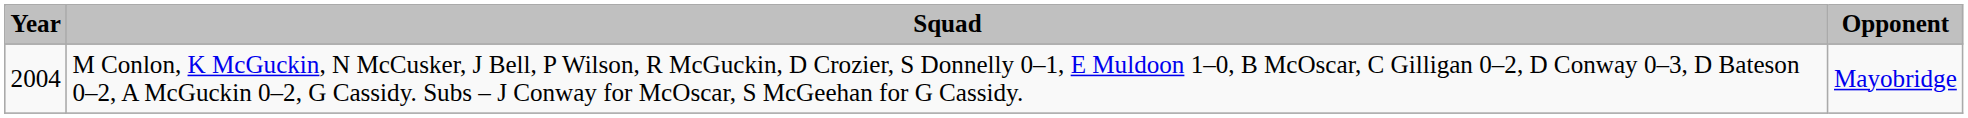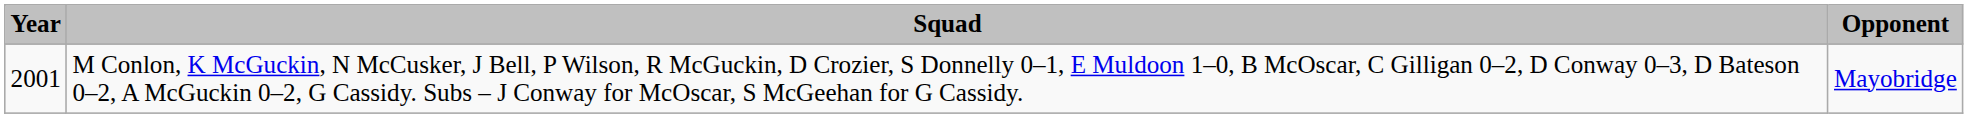(36, 78) 2004 -> (36, 78) 2001
